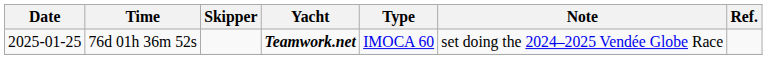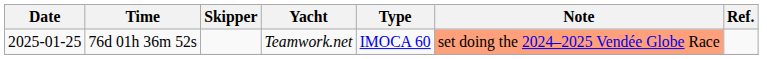(310, 41) bold -> (308, 41) normal
(582, 41) no background -> (579, 41) lightsalmon background
